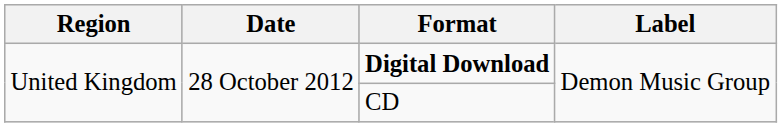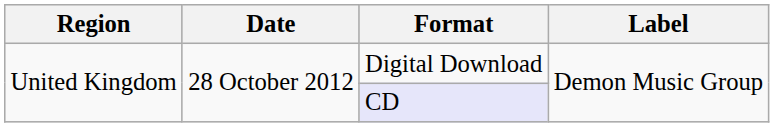(457, 63) bold -> (454, 63) normal
(382, 102) no background -> (382, 102) lavender background
